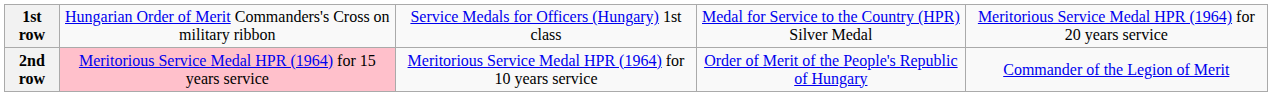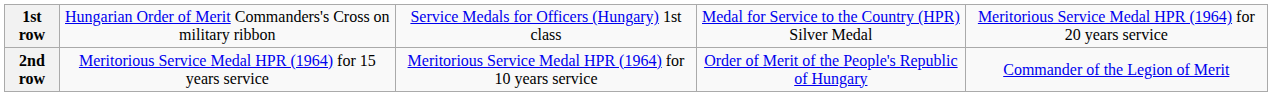(227, 69) pink background -> (227, 69) no background
